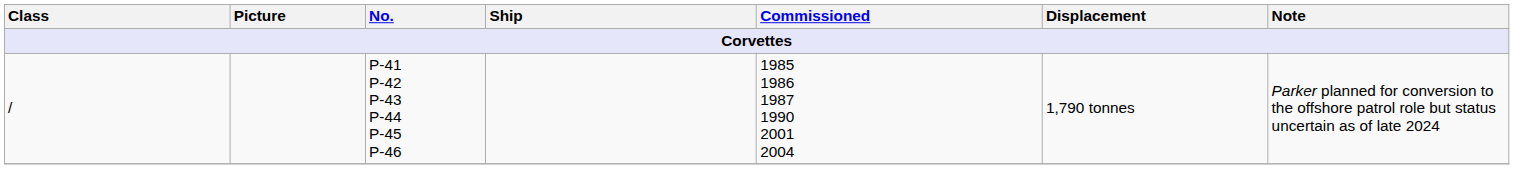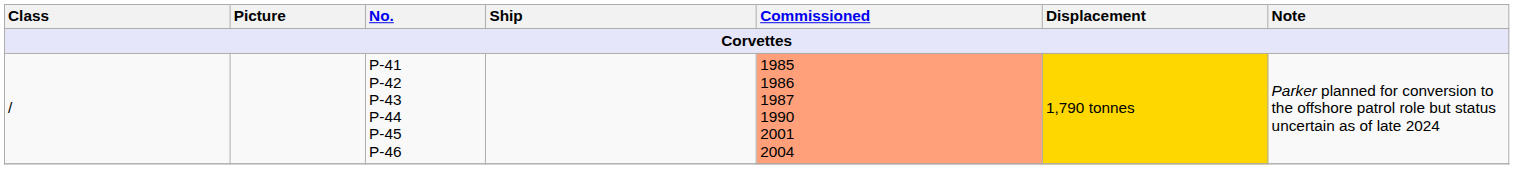(777, 108) no background -> (777, 108) lightsalmon background
(1090, 108) no background -> (1090, 108) gold background
